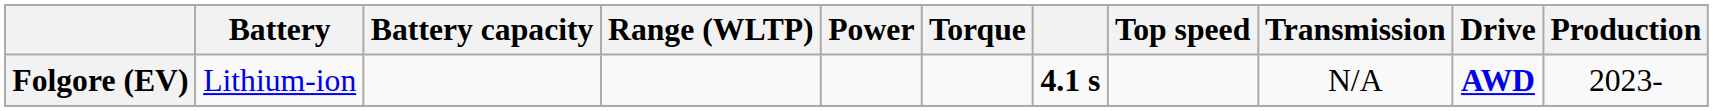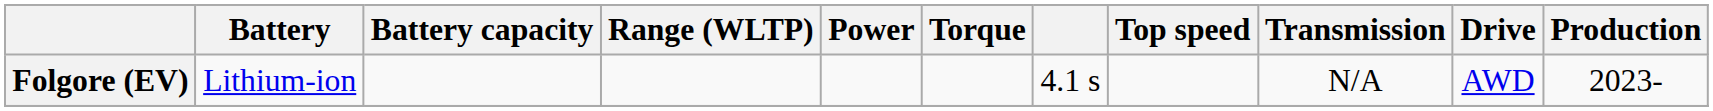(1070, 79) bold -> (1070, 79) normal
(1498, 79) bold -> (1498, 79) normal
